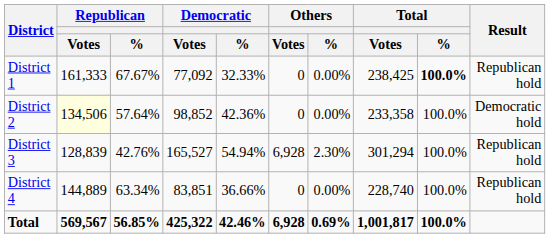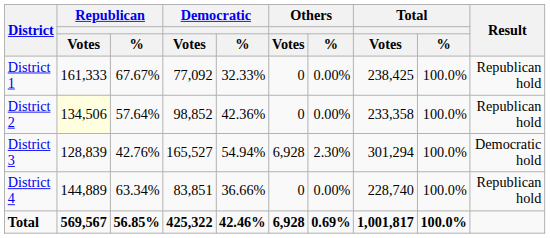(444, 75) bold -> (445, 75) normal
(508, 114) Democratic hold -> (509, 114) Republican hold
(509, 152) Republican hold -> (508, 152) Democratic hold
